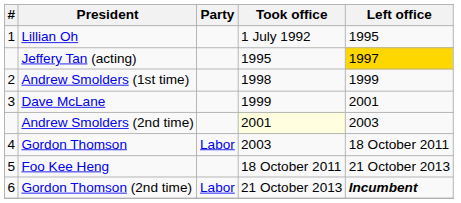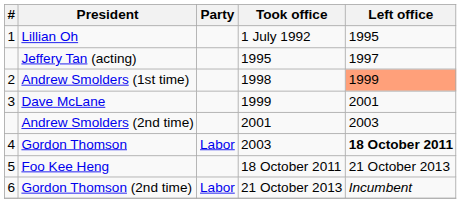(364, 58) gold background -> (364, 58) no background
(364, 79) no background -> (364, 79) lightsalmon background
(256, 123) lightyellow background -> (256, 123) no background
(399, 144) normal -> (401, 144) bold
(383, 187) bold -> (380, 187) normal
